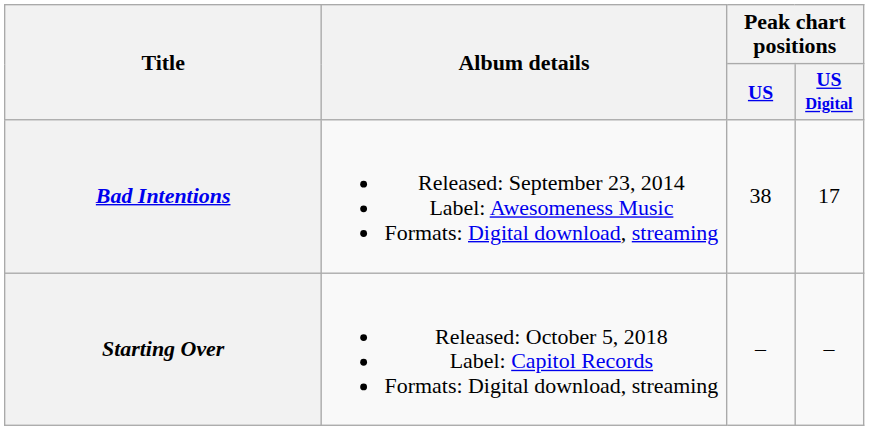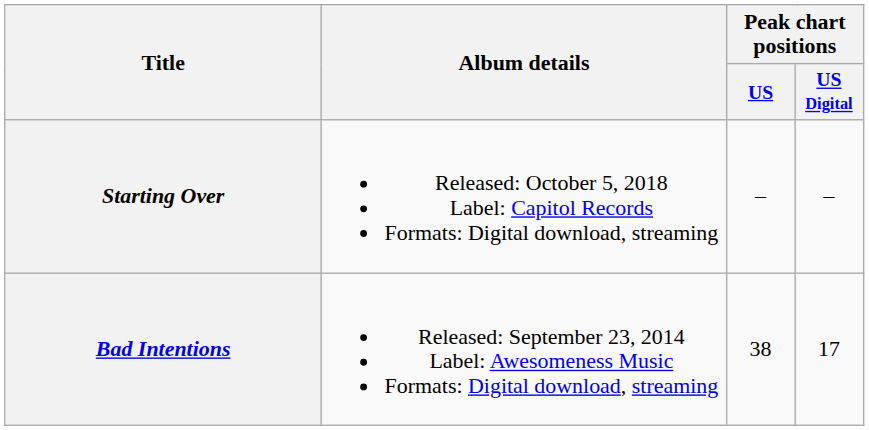rows swapped: (163, 196) <-> (163, 348)
